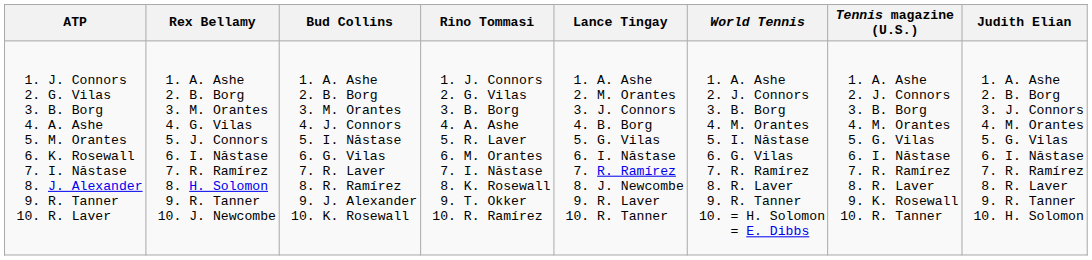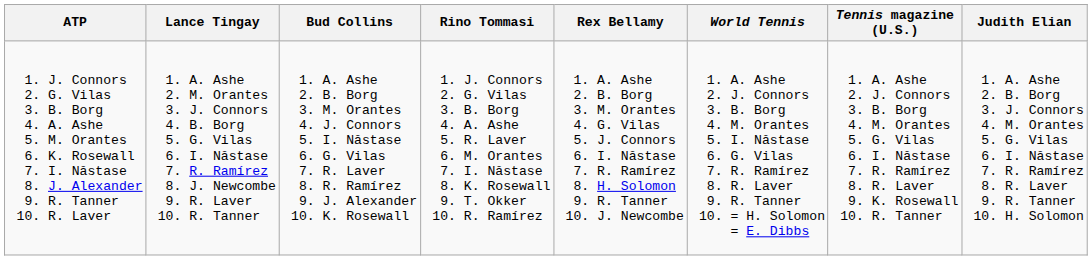columns swapped: (620, 23) <-> (212, 23)
